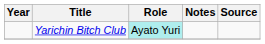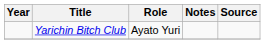(156, 30) paleturquoise background -> (156, 30) no background
